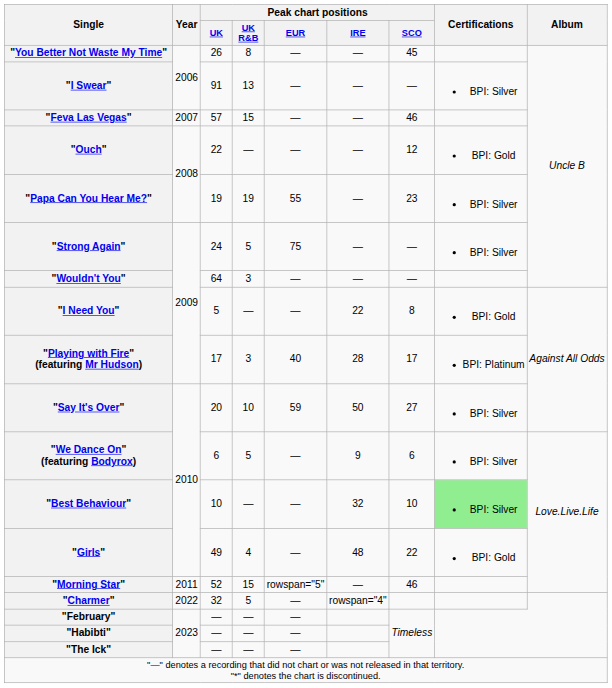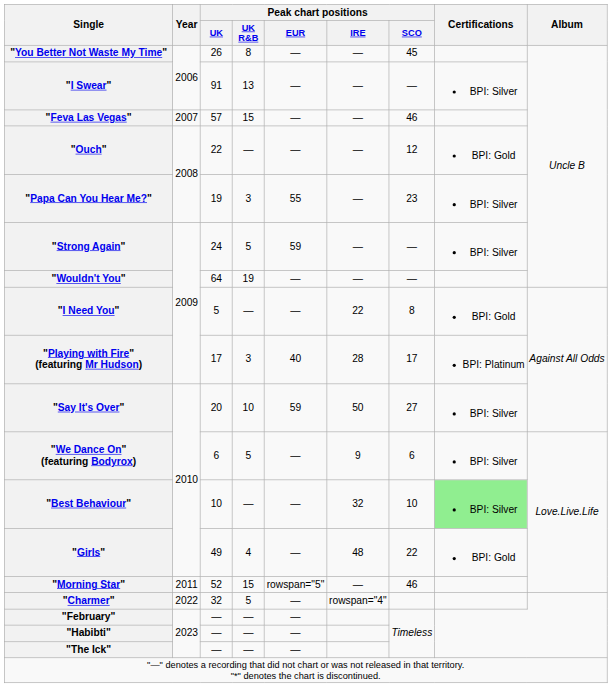(248, 198) 19 -> (248, 198) 3
(295, 246) 75 -> (295, 246) 59
(248, 279) 3 -> (248, 279) 19
